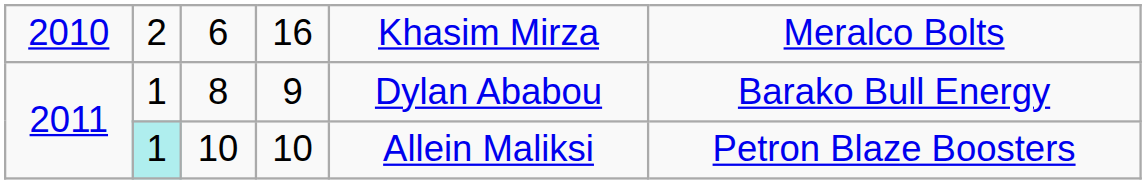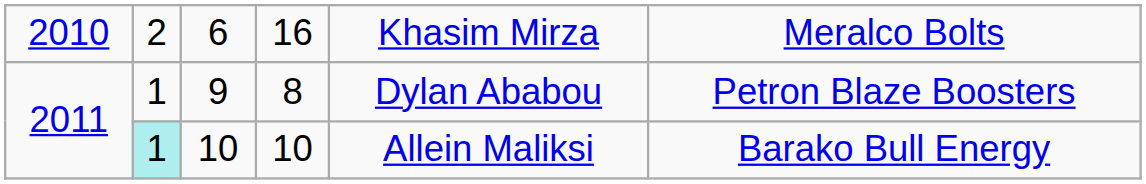(218, 91) 8 -> (218, 91) 9
(293, 91) 9 -> (293, 91) 8
(894, 91) Barako Bull Energy -> (894, 91) Petron Blaze Boosters
(894, 149) Petron Blaze Boosters -> (894, 149) Barako Bull Energy
